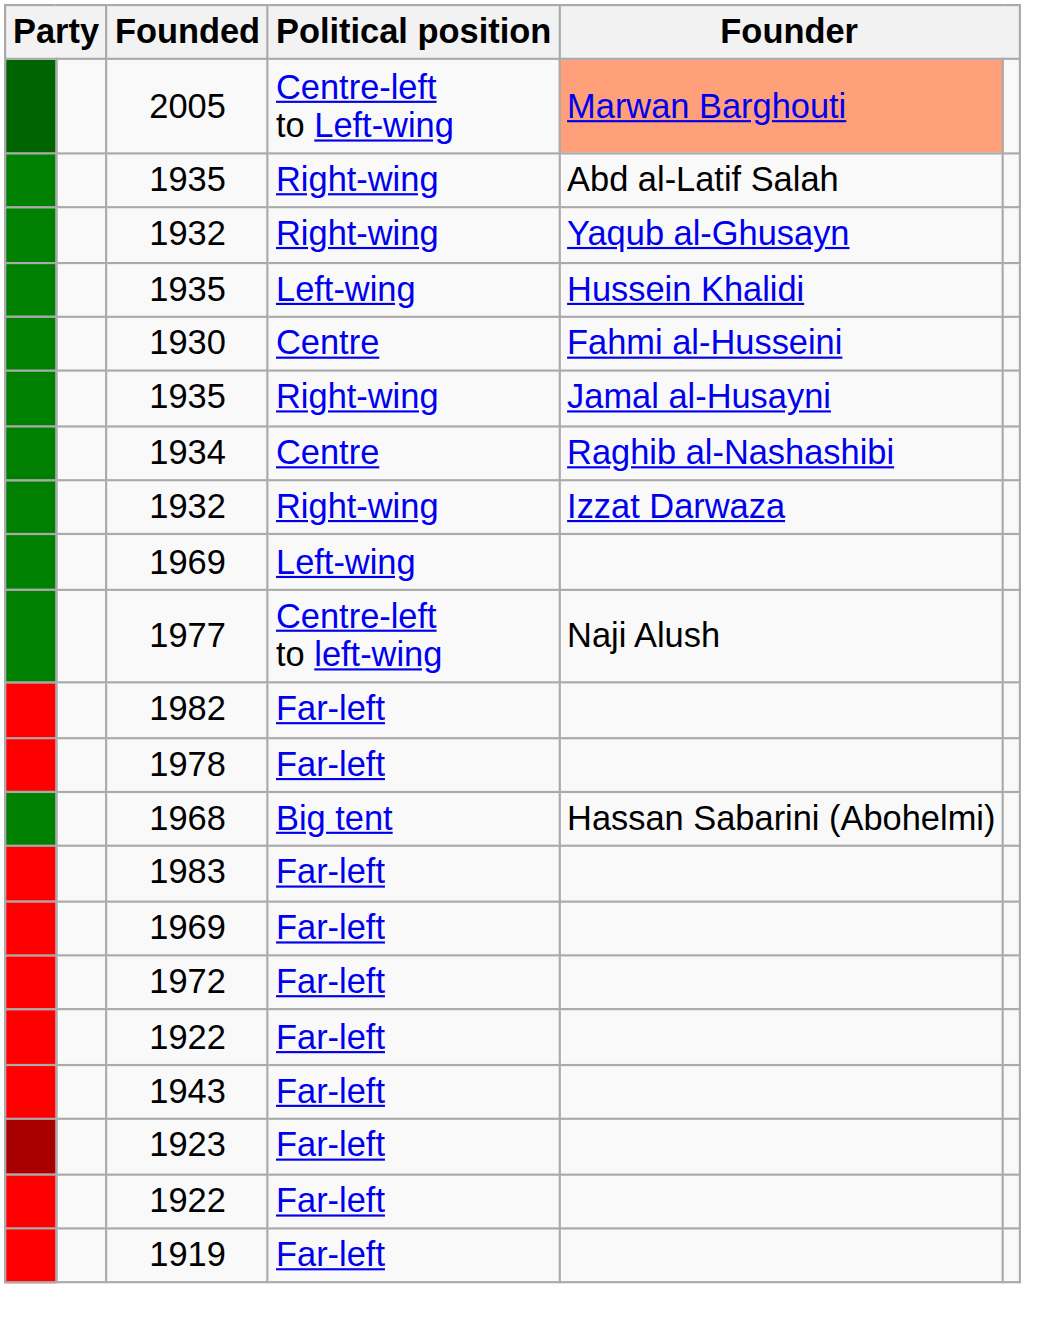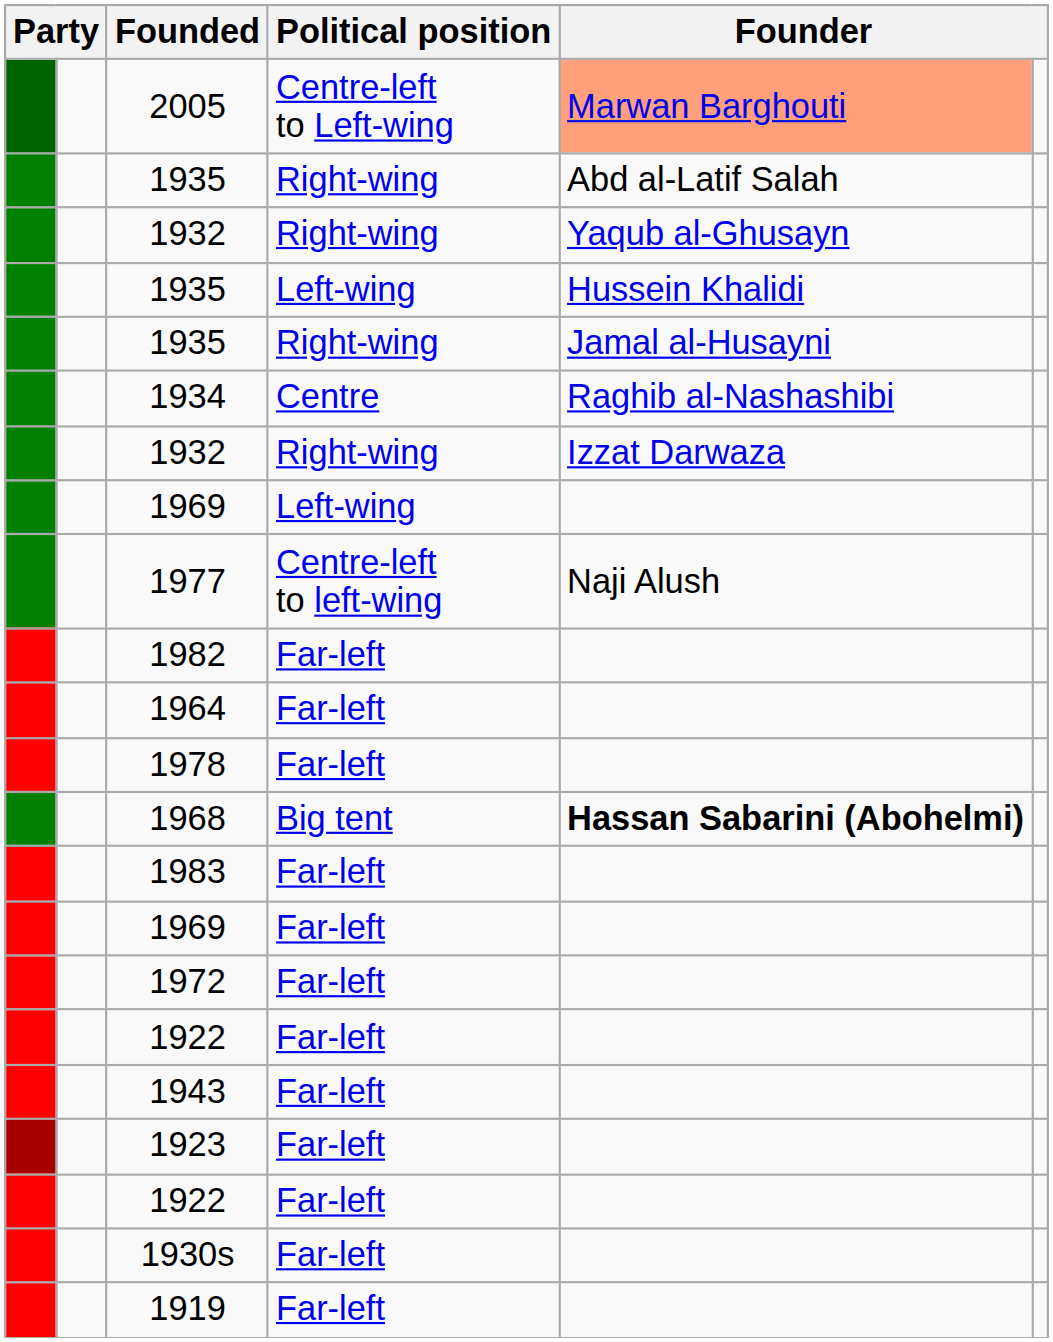- row: (188, 343)
+ row: (188, 709)
(781, 818) normal -> (796, 818) bold
+ row: (188, 1254)
